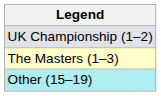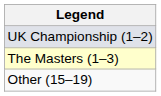(50, 79) paleturquoise background -> (50, 79) no background
